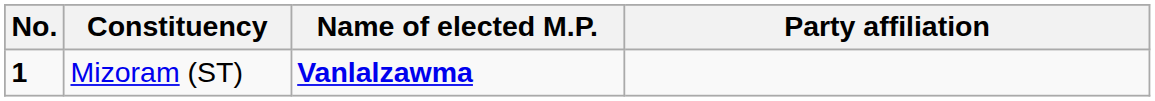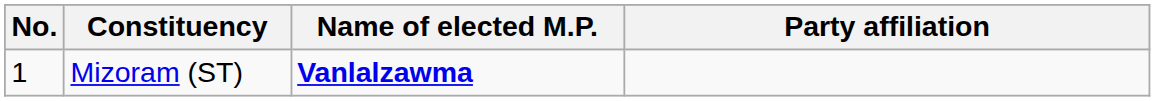(19, 72) bold -> (19, 72) normal
